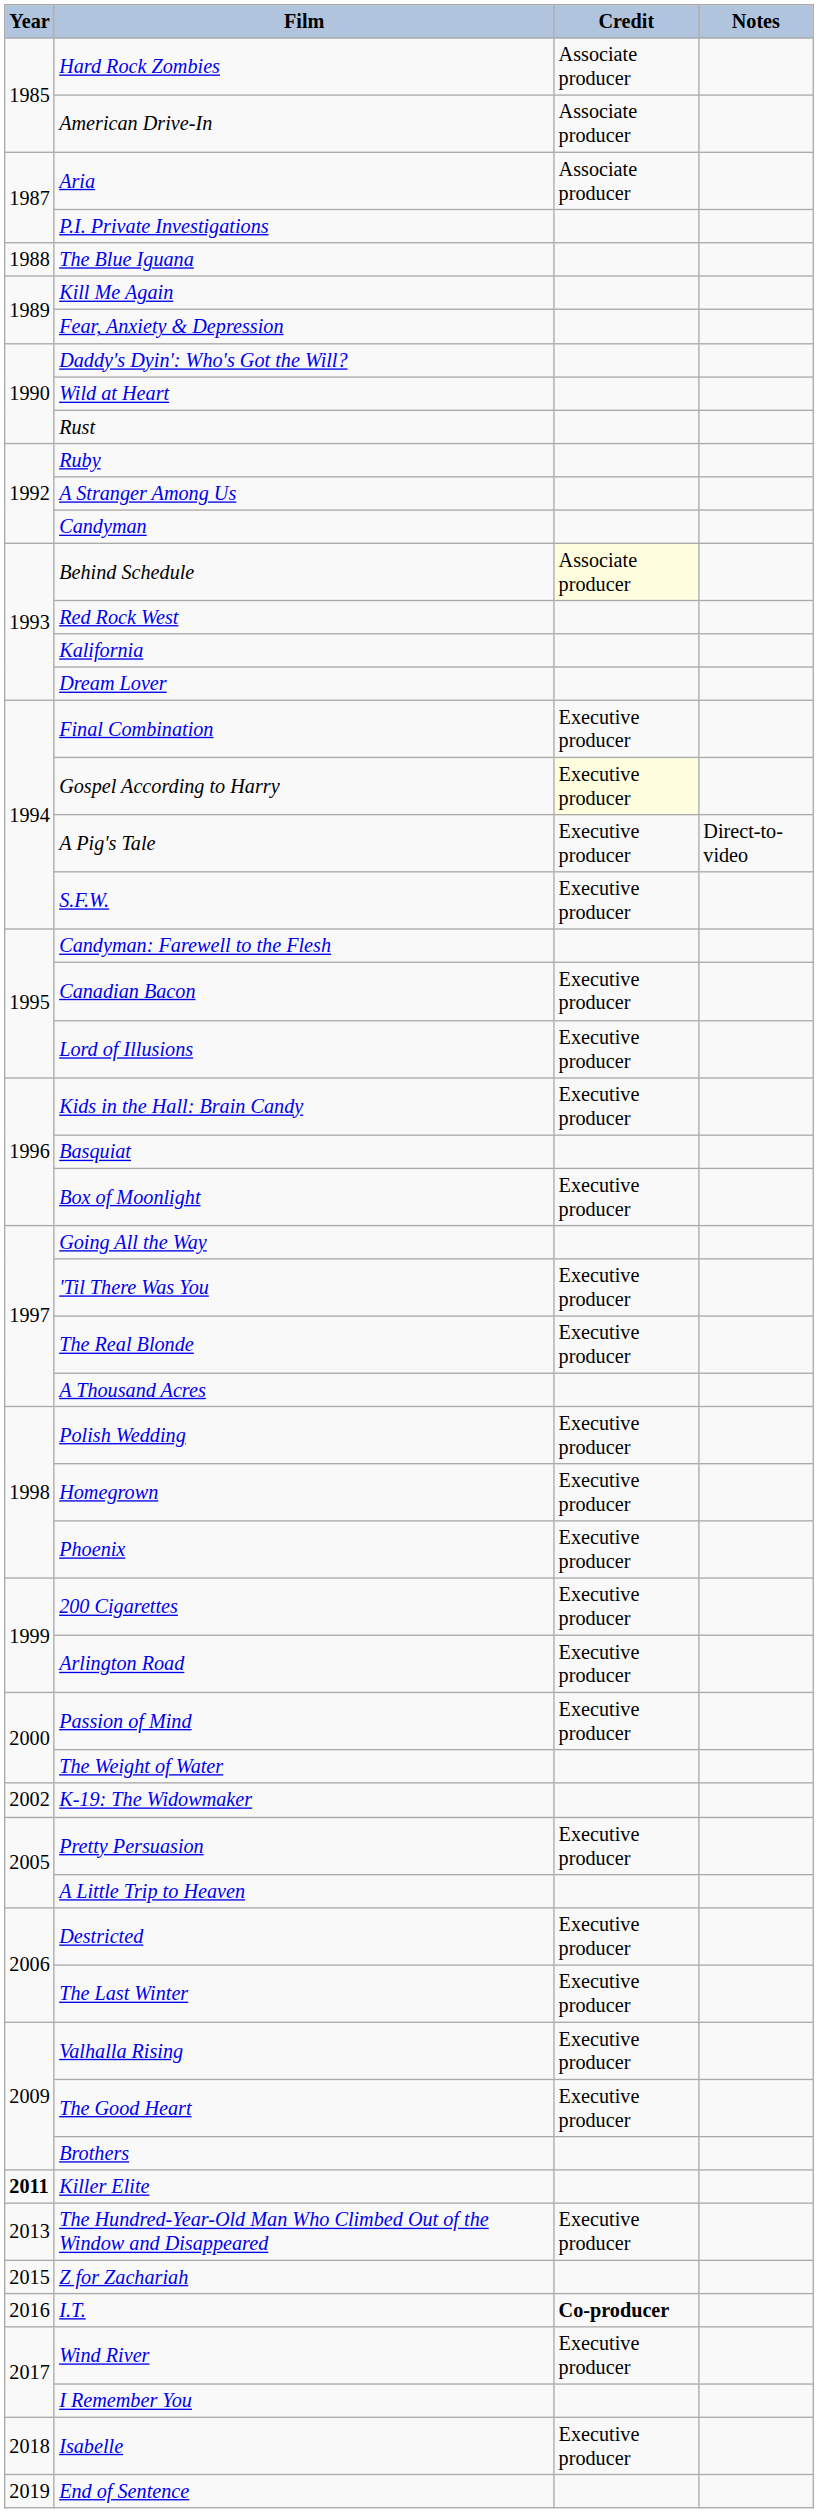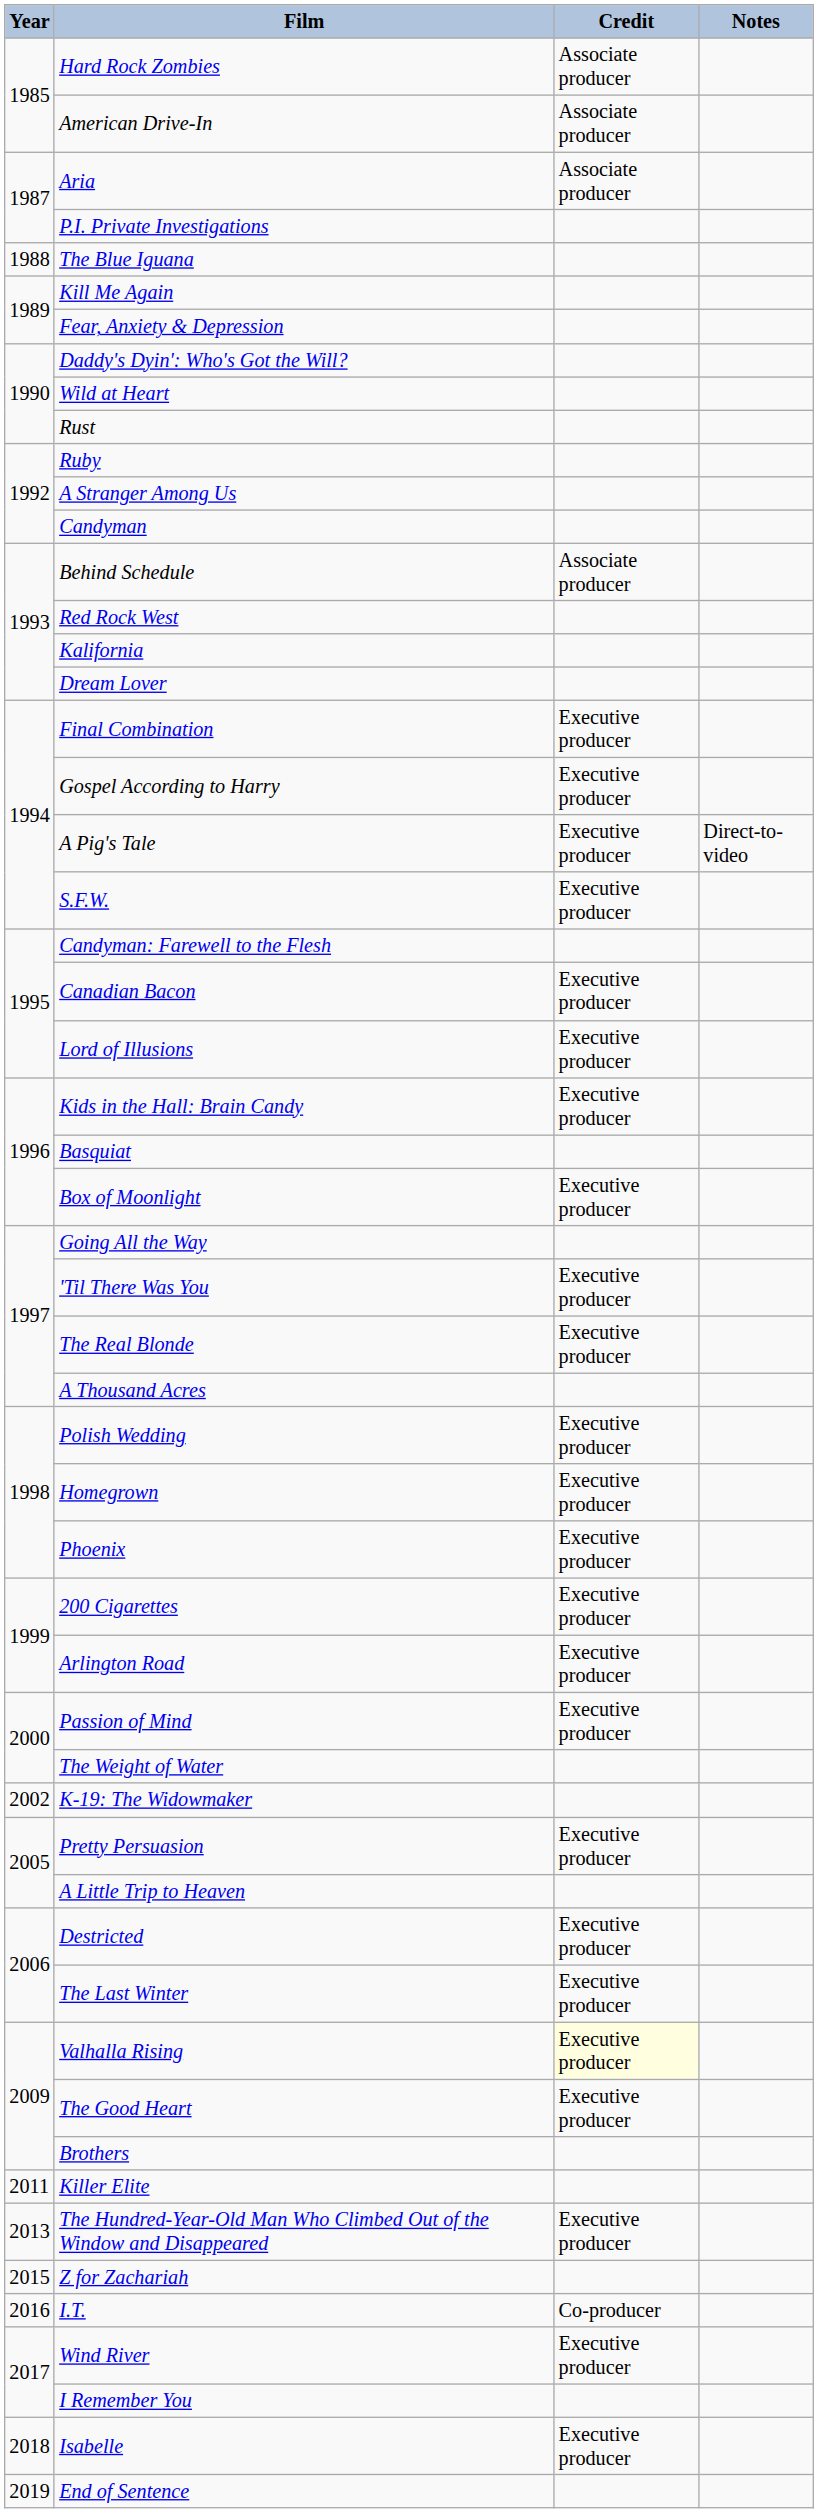(598, 571) lightyellow background -> (598, 571) no background
(599, 786) lightyellow background -> (599, 786) no background
(599, 2050) no background -> (599, 2050) lightyellow background
(29, 2186) bold -> (29, 2186) normal
(614, 2310) bold -> (610, 2310) normal
